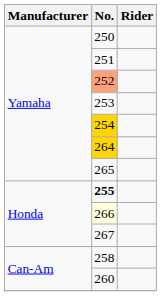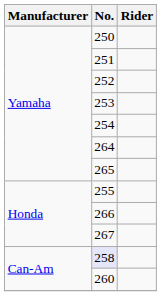(104, 81) lightsalmon background -> (104, 81) no background
(104, 125) gold background -> (104, 125) no background
(104, 147) gold background -> (104, 147) no background
(104, 190) bold -> (104, 190) normal
(104, 212) lightyellow background -> (104, 212) no background
(104, 256) no background -> (104, 256) lavender background
